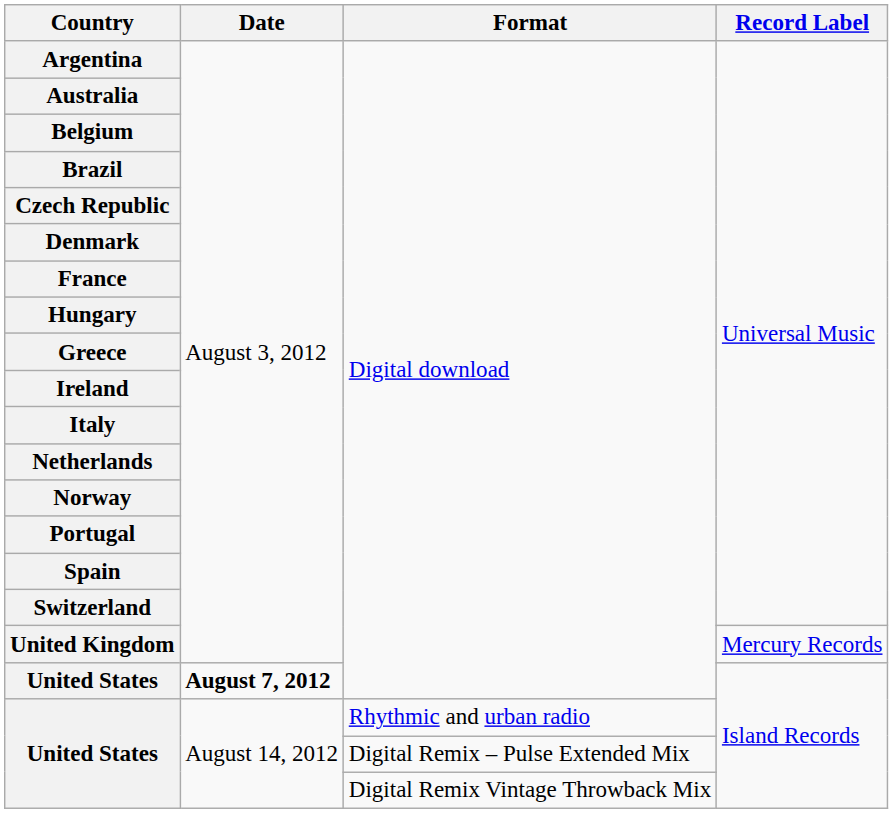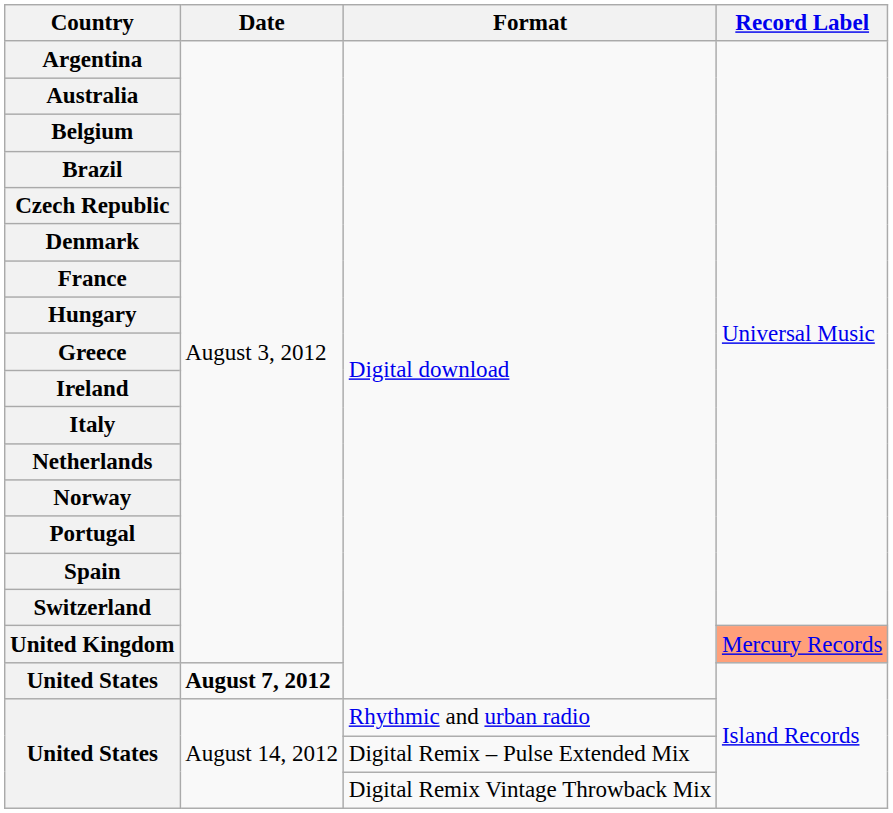(802, 643) no background -> (802, 643) lightsalmon background
